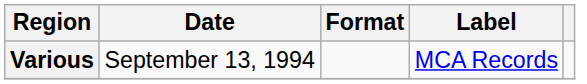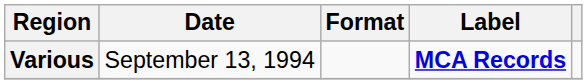(486, 59) normal -> (490, 59) bold
